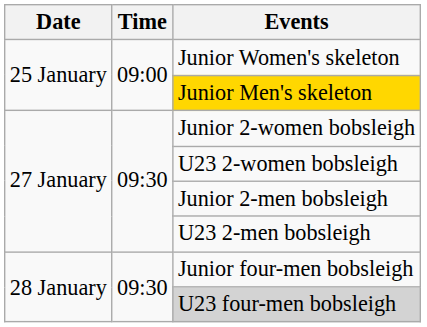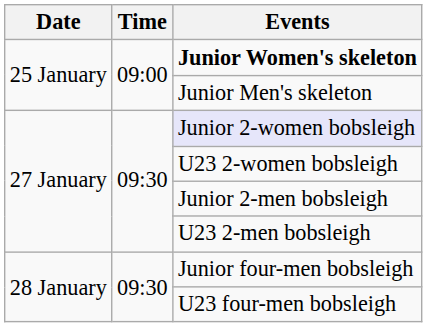(289, 57) normal -> (297, 57) bold
(275, 92) gold background -> (275, 92) no background
(297, 127) no background -> (297, 127) lavender background
(287, 304) lightgrey background -> (287, 304) no background
